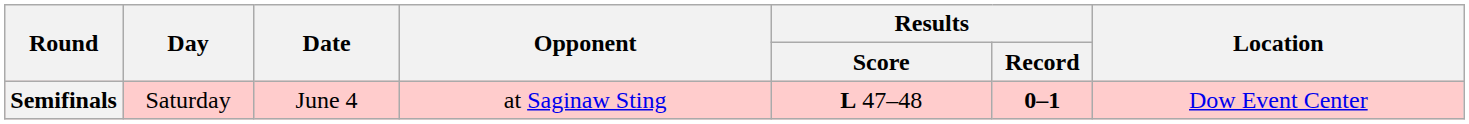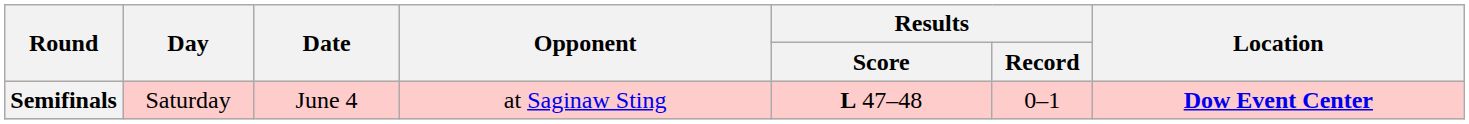(1042, 99) bold -> (1042, 99) normal
(1278, 99) normal -> (1278, 99) bold
